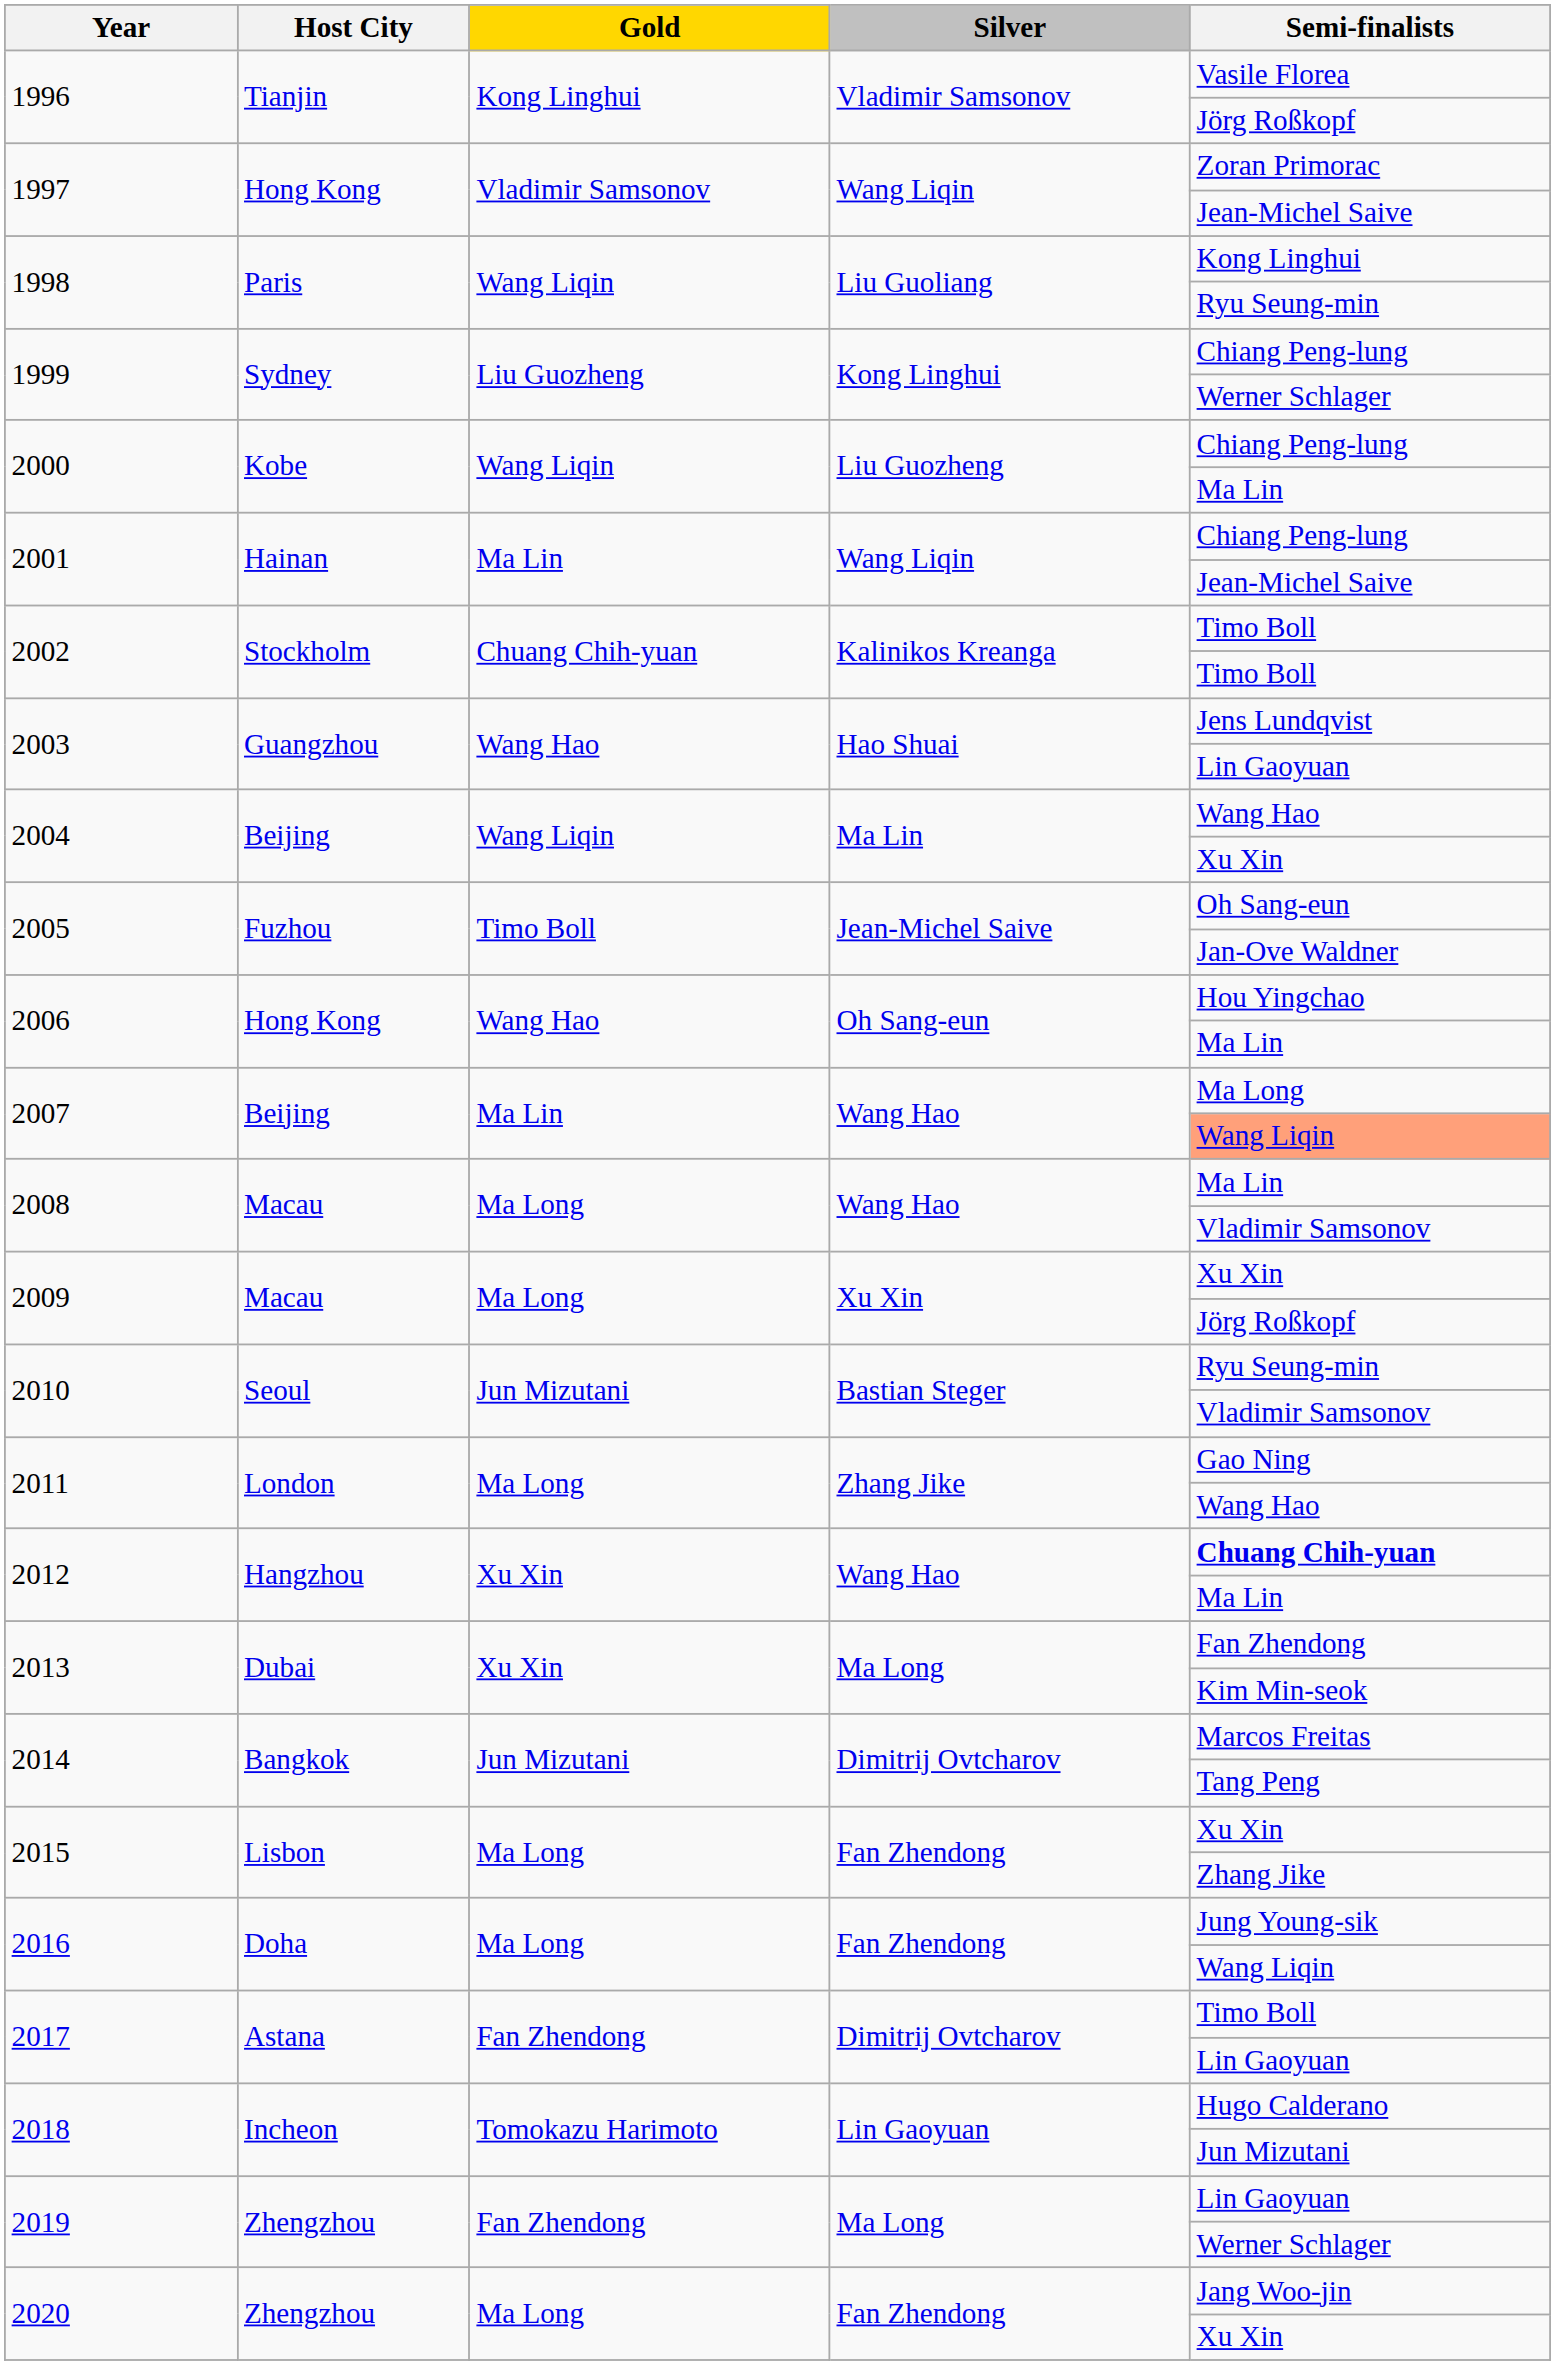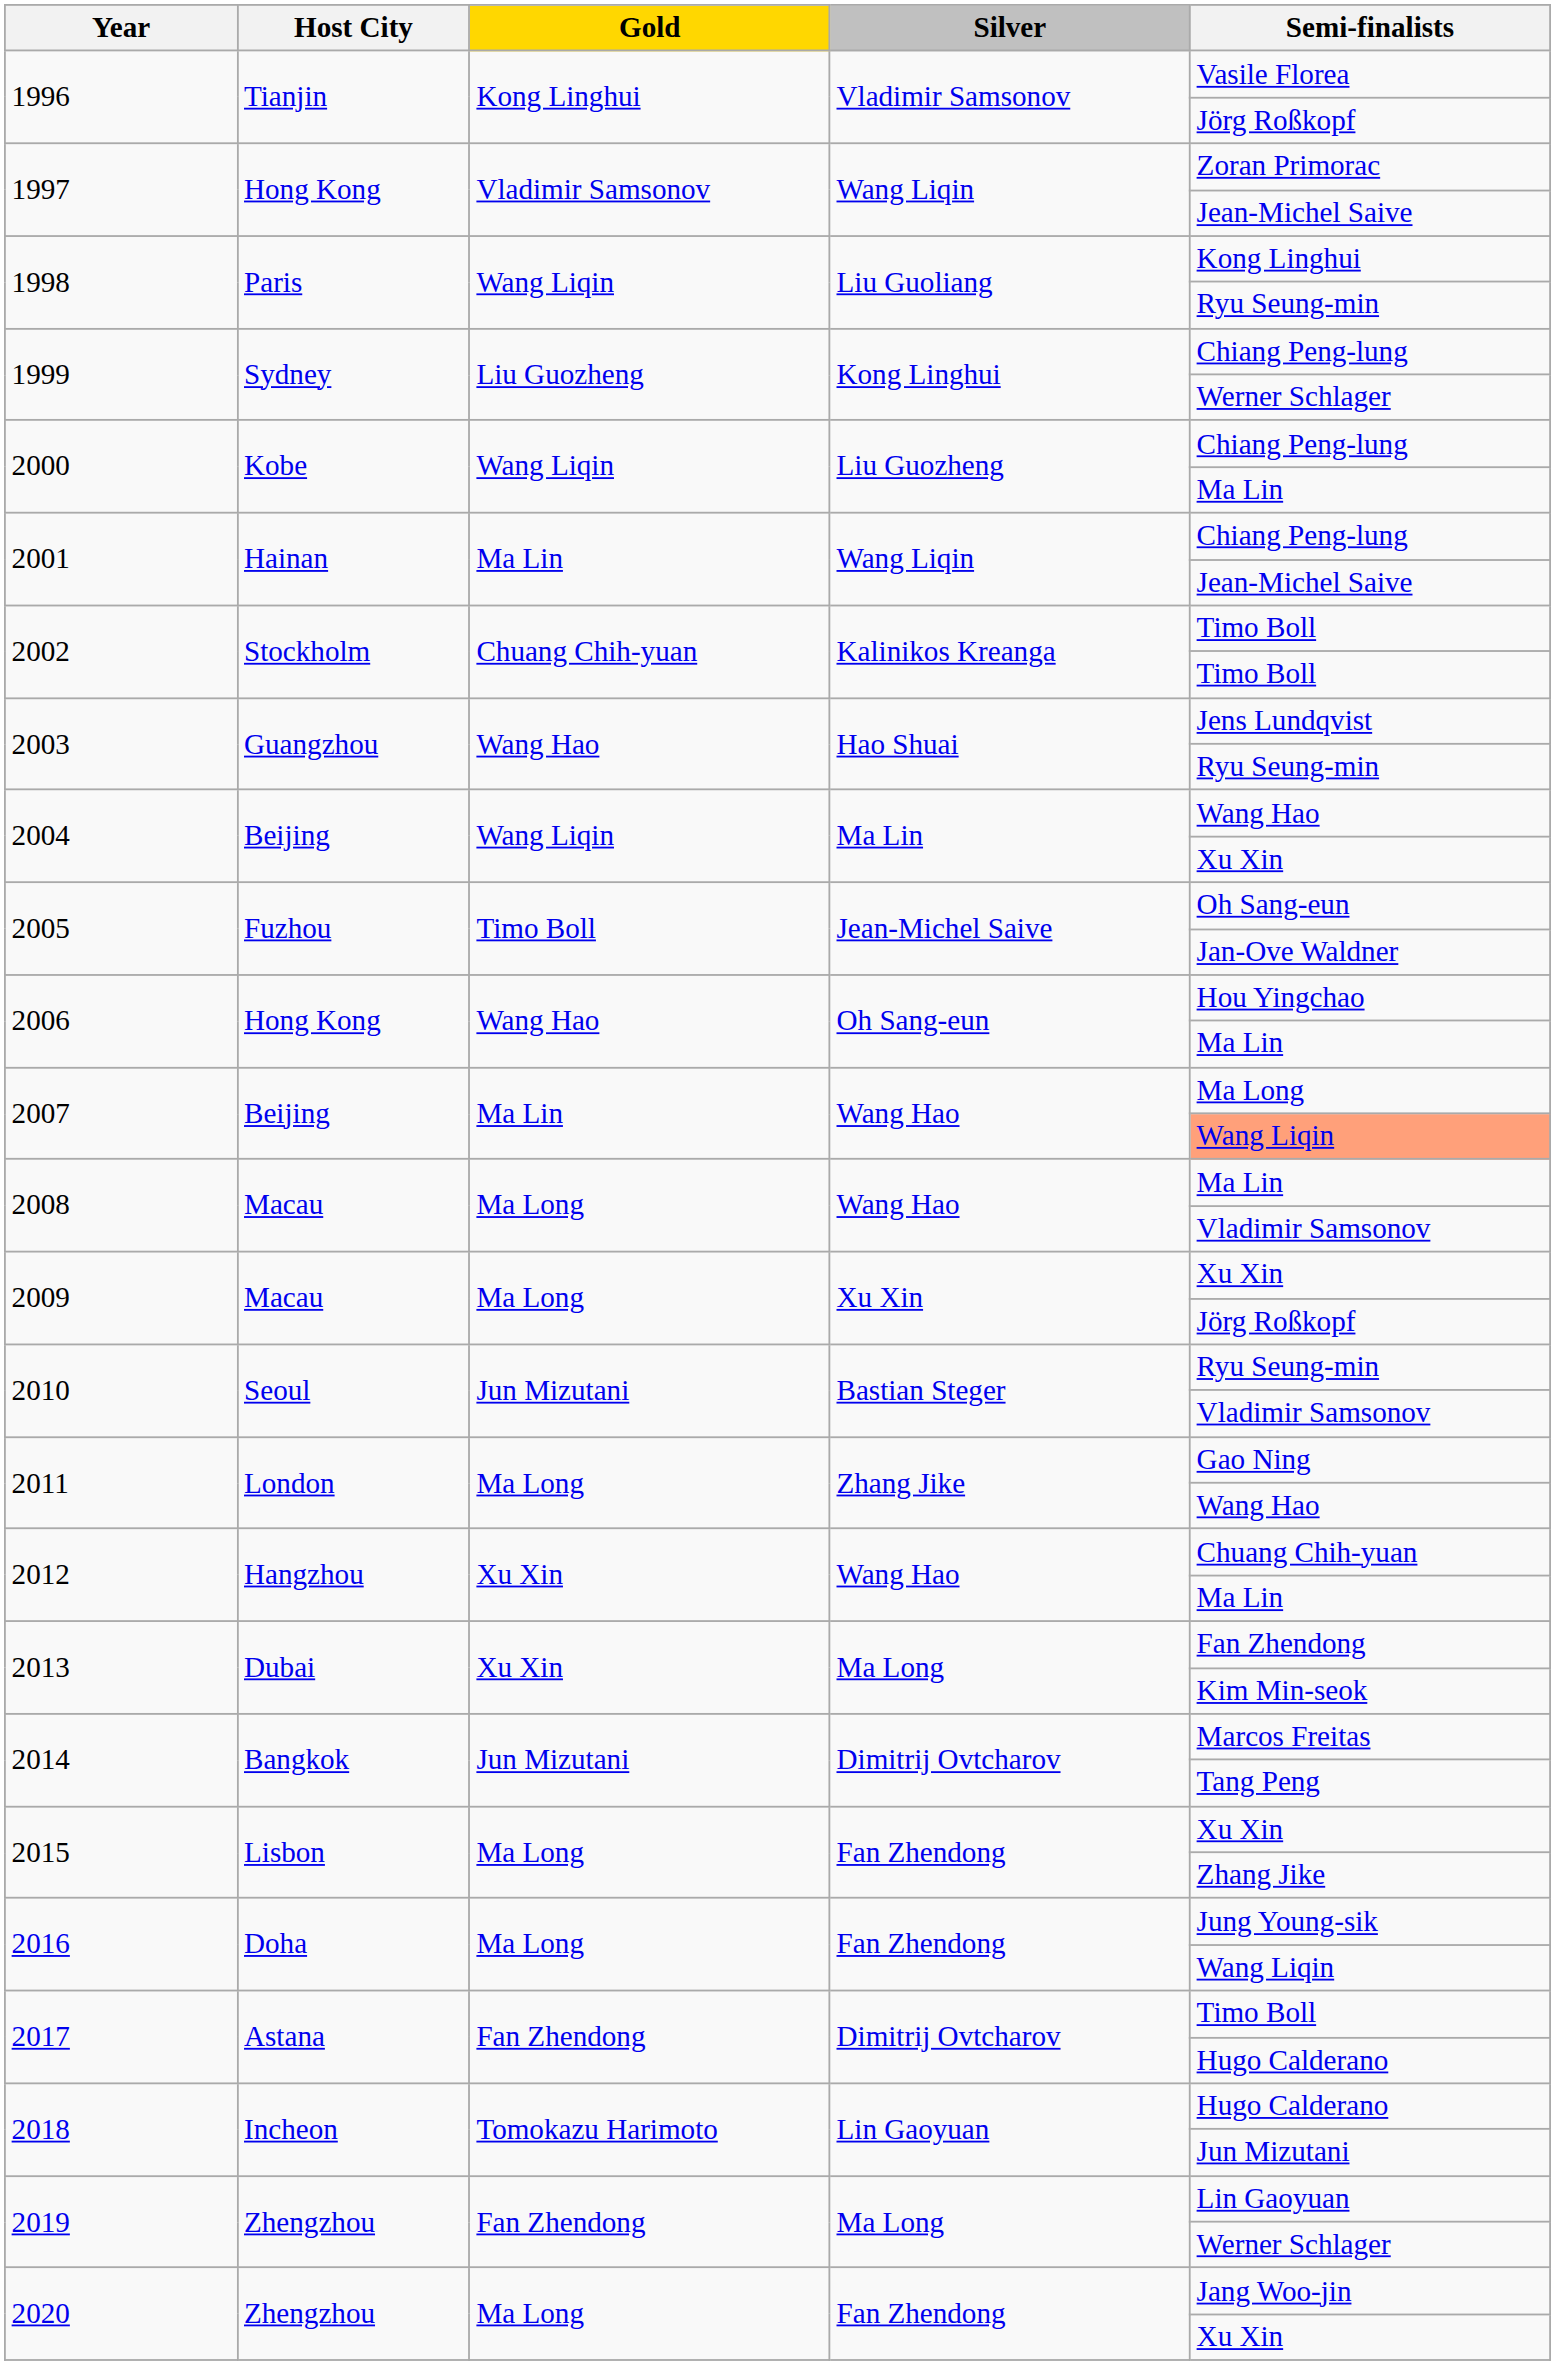(1273, 766) Lin Gaoyuan -> (1288, 766) Ryu Seung-min
(1316, 1551) bold -> (1307, 1551) normal
(1273, 2059) Lin Gaoyuan -> (1292, 2059) Hugo Calderano
